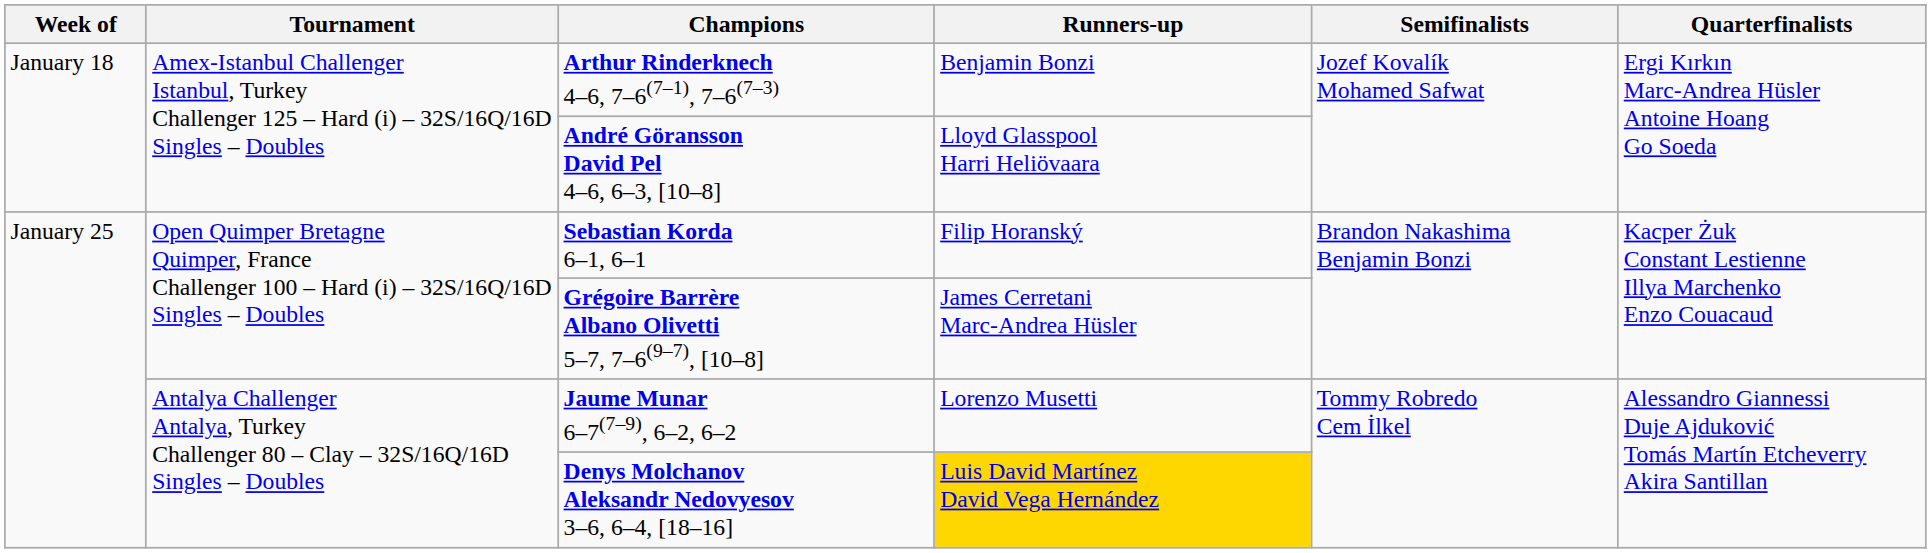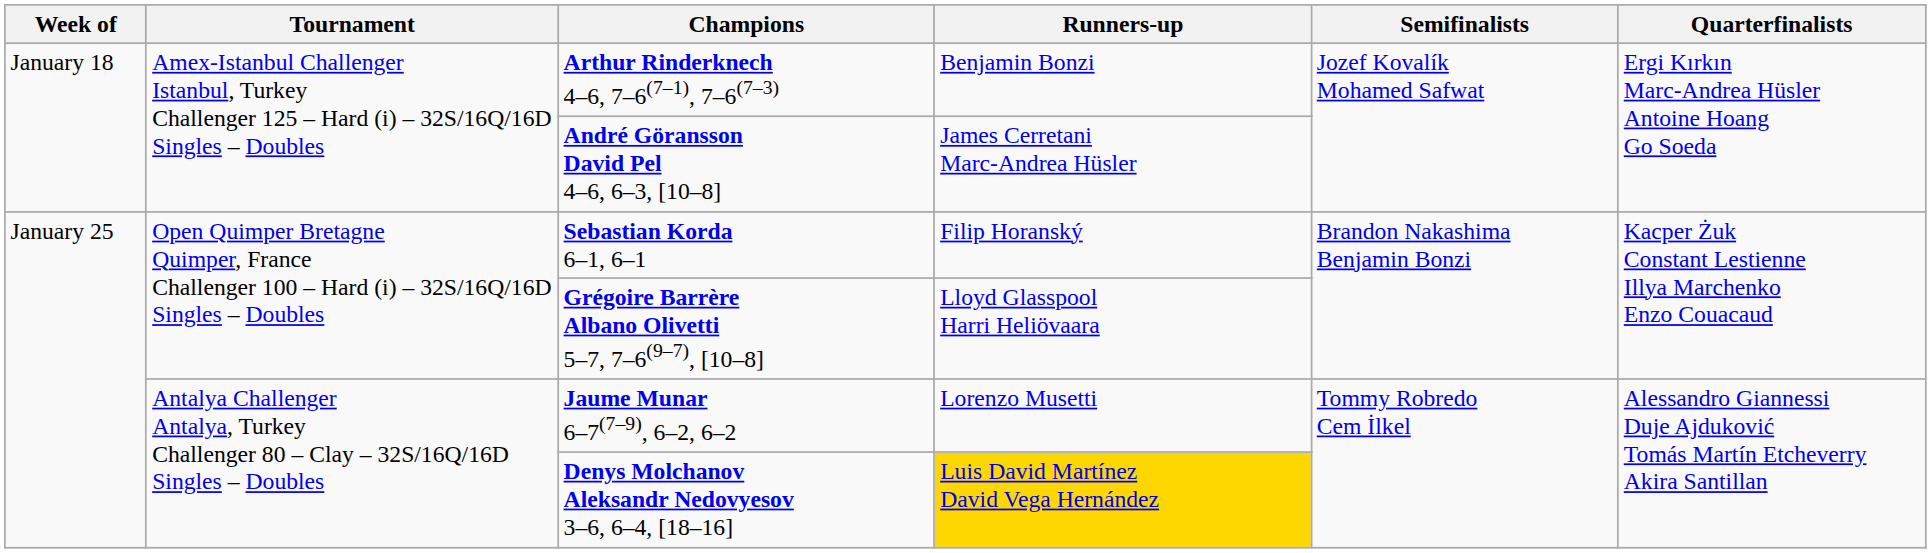(1020, 149) Lloyd Glasspool Harri Heliövaara -> (1038, 149) James Cerretani Marc-Andrea Hüsler
(1038, 311) James Cerretani Marc-Andrea Hüsler -> (1020, 311) Lloyd Glasspool Harri Heliövaara
